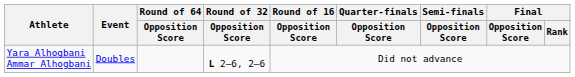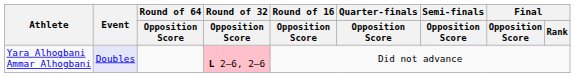(115, 58) no background -> (115, 58) lavender background
(237, 64) no background -> (237, 64) pink background
